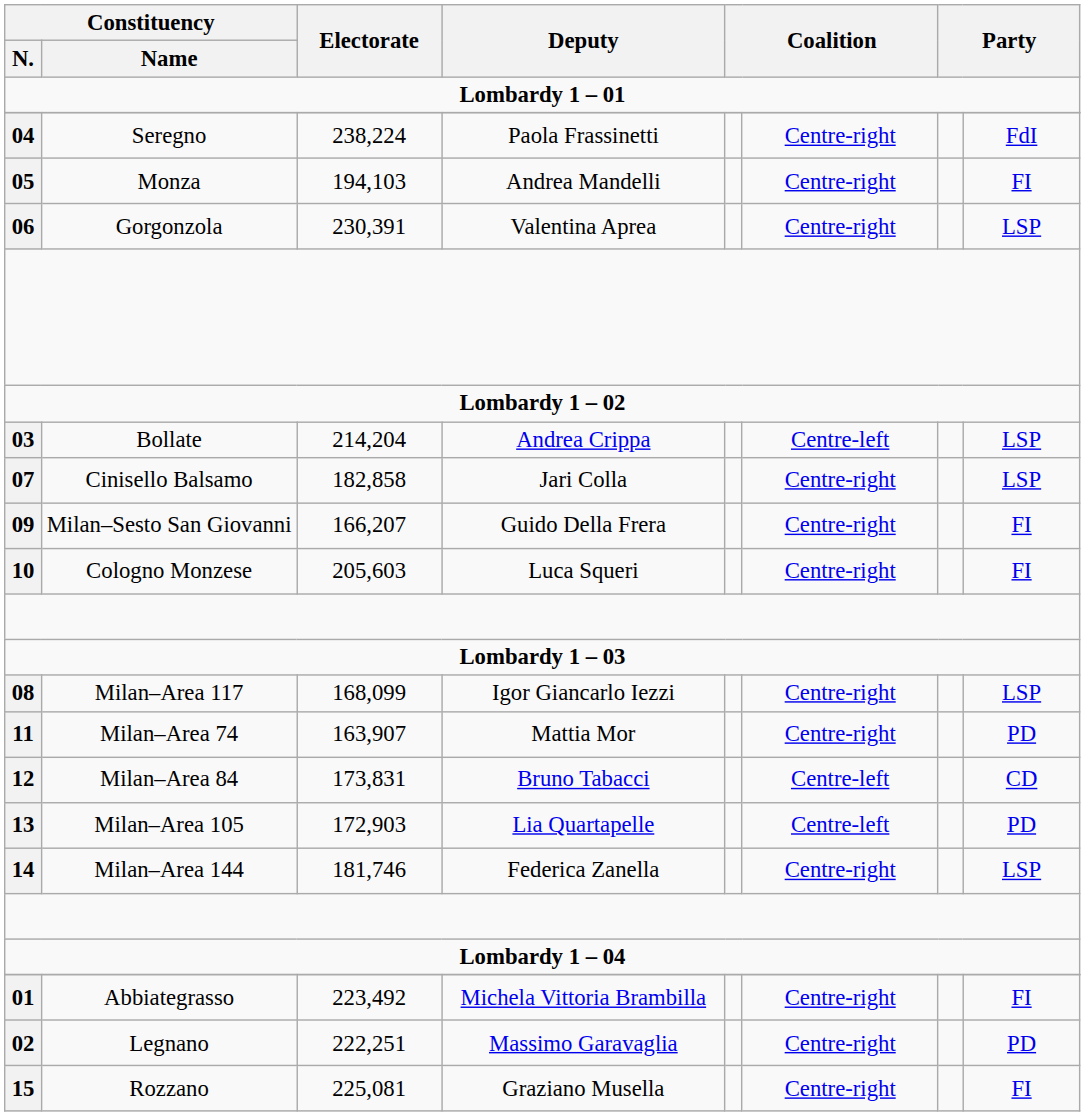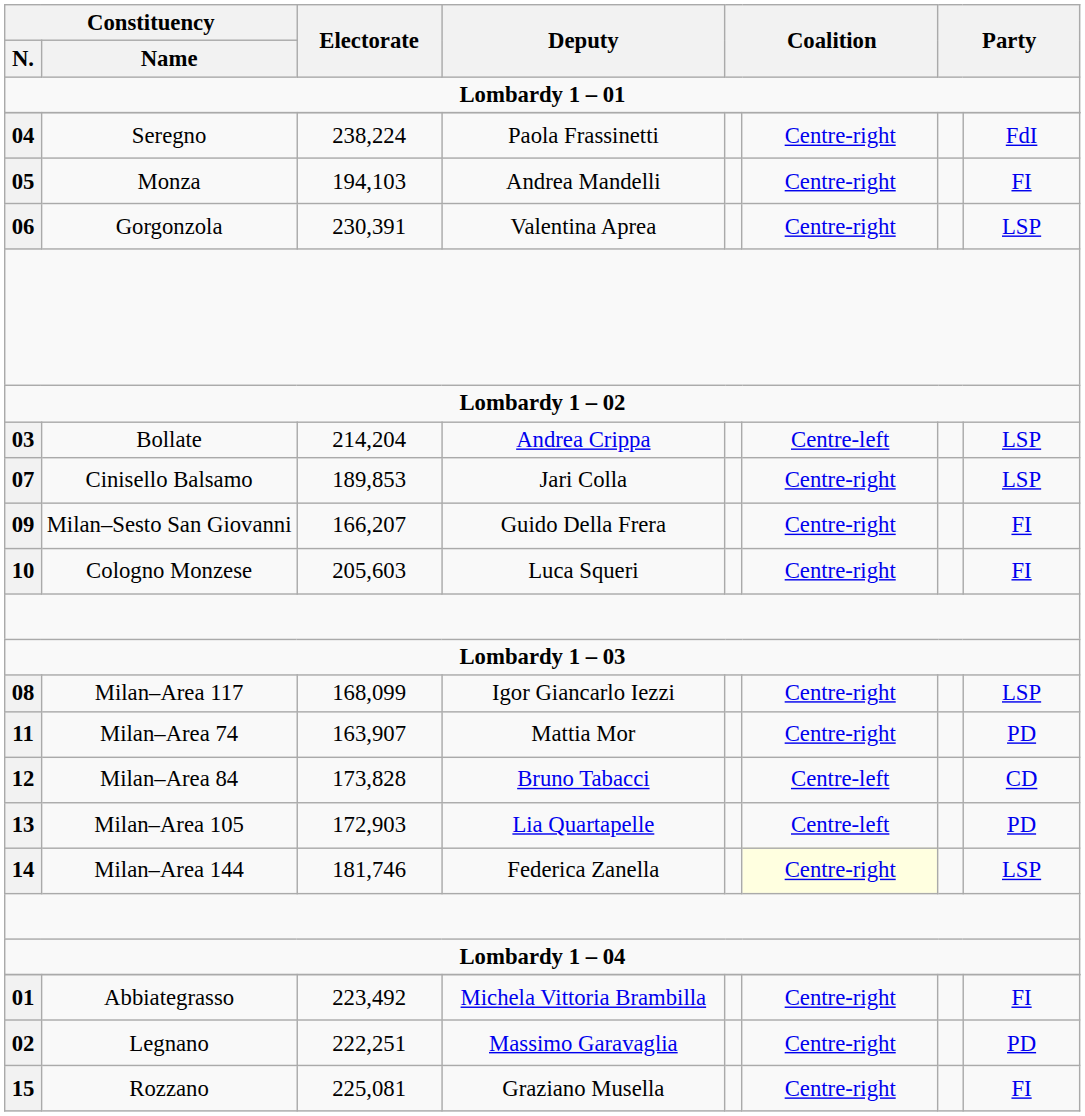(369, 480) 182,858 -> (369, 480) 189,853
(369, 779) 173,831 -> (369, 779) 173,828
(840, 870) no background -> (840, 870) lightyellow background
